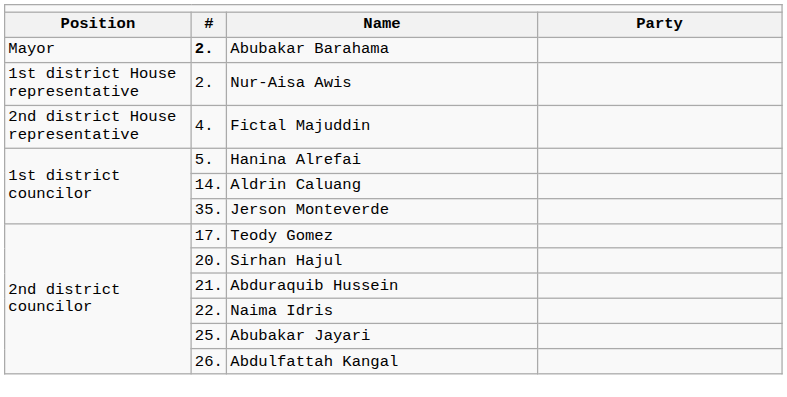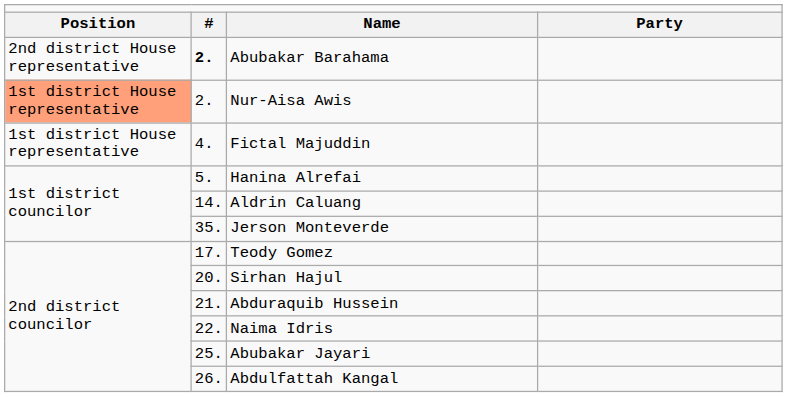(32, 50) Mayor -> (92, 59) 2nd district House representative
(92, 84) no background -> (92, 102) lightsalmon background
(92, 127) 2nd district House representative -> (92, 144) 1st district House representative
